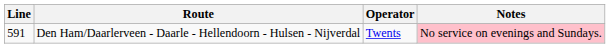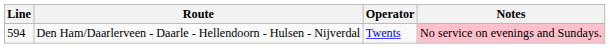(16, 33) 591 -> (16, 33) 594
